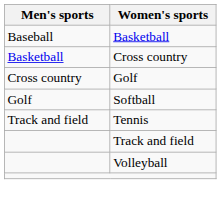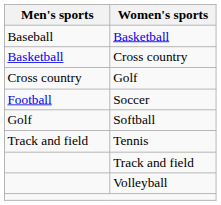+ row: (131, 99)
